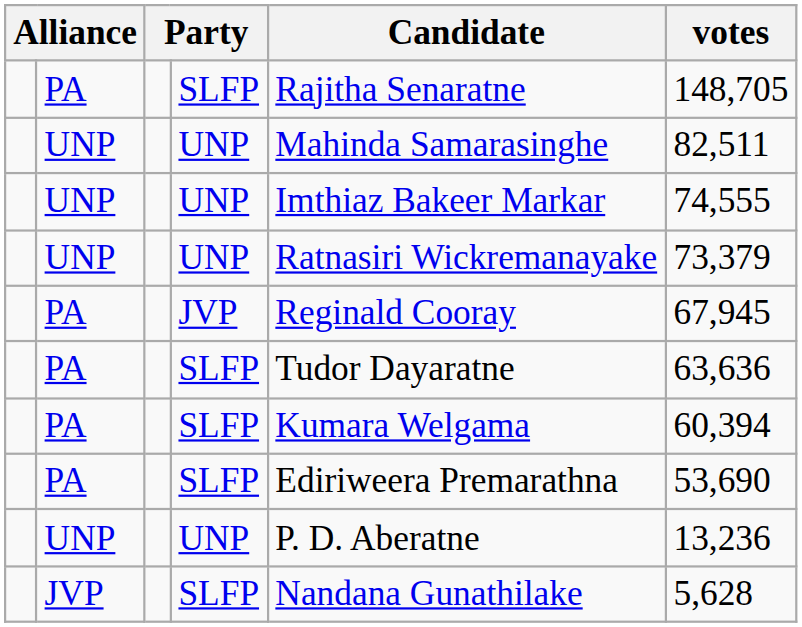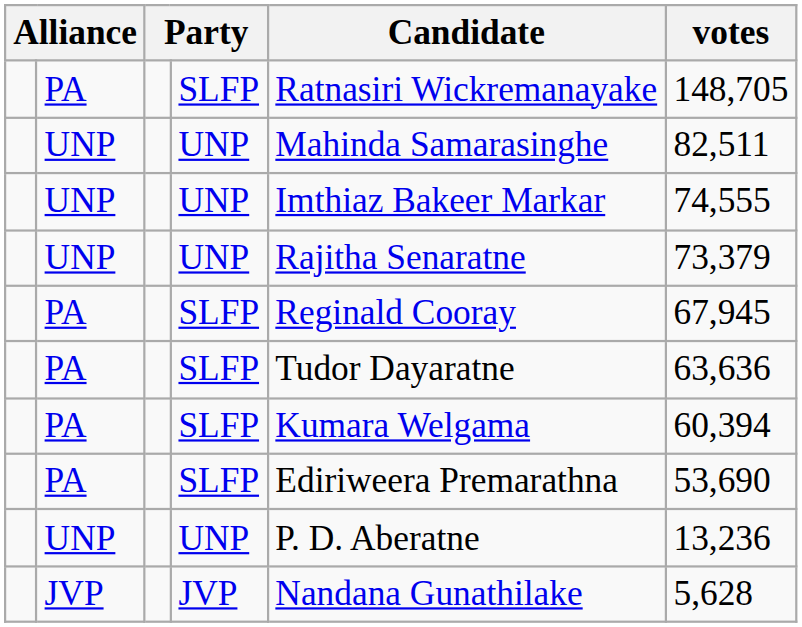(401, 88) Rajitha Senaratne -> (466, 88) Ratnasiri Wickremanayake
(466, 256) Ratnasiri Wickremanayake -> (401, 256) Rajitha Senaratne
(208, 312) JVP -> (219, 312) SLFP
(219, 593) SLFP -> (208, 593) JVP
